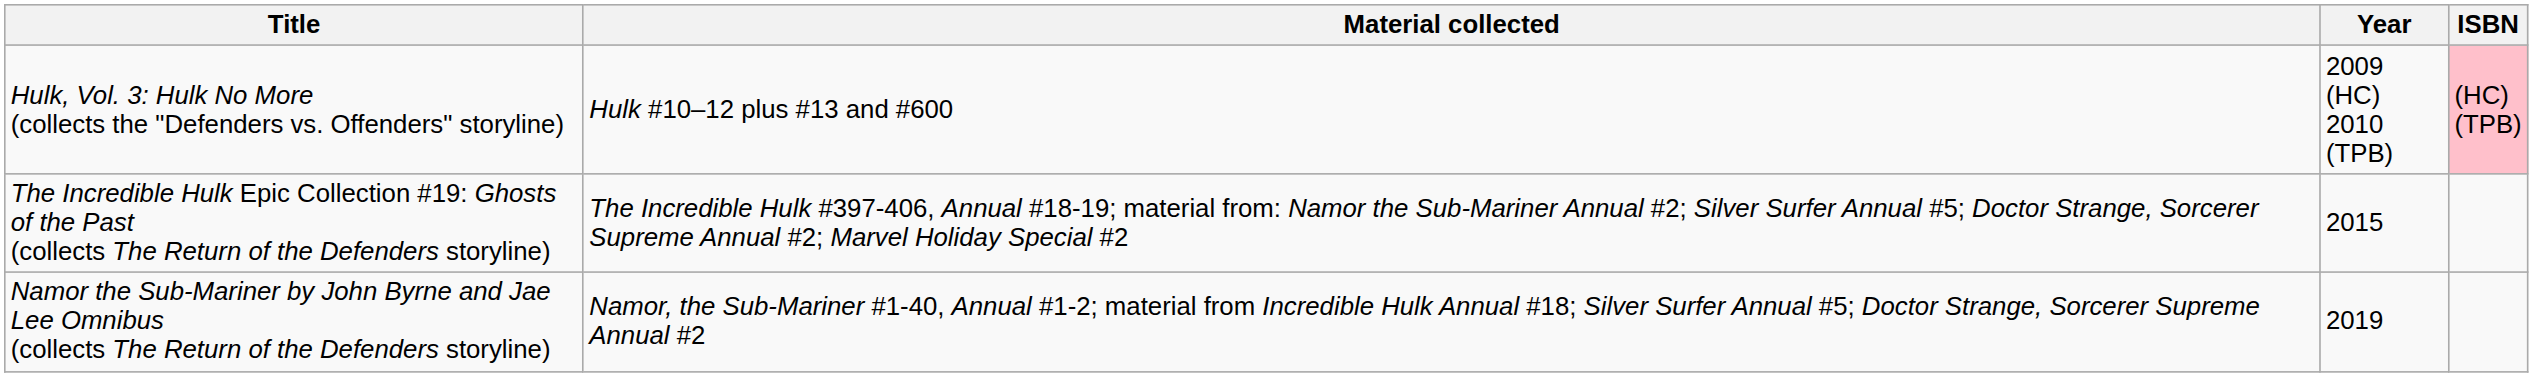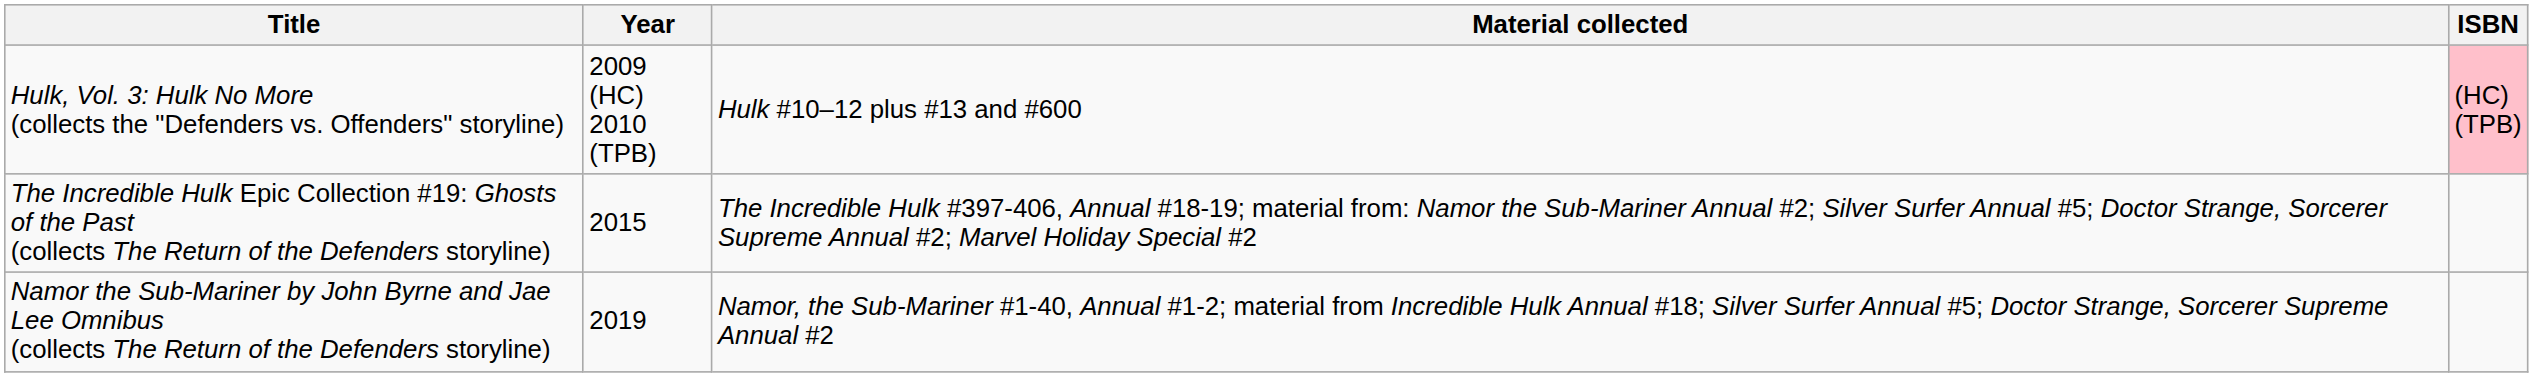columns swapped: (1452, 24) <-> (2384, 24)
